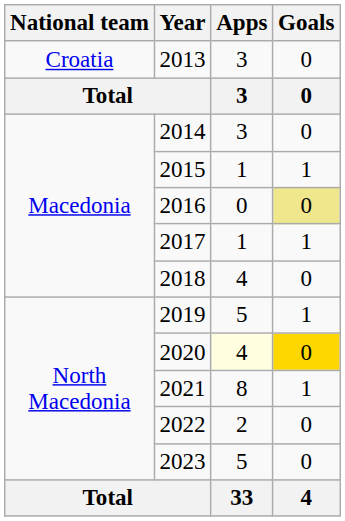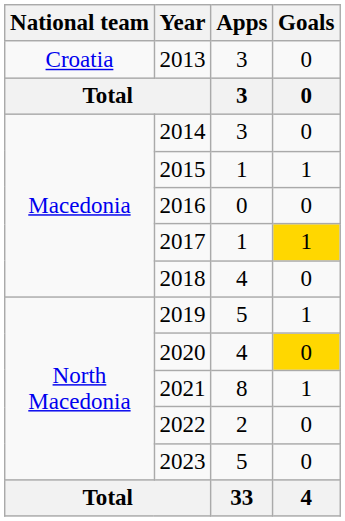(306, 205) khaki background -> (306, 205) no background
(306, 242) no background -> (306, 242) gold background
(242, 351) lightyellow background -> (242, 351) no background
